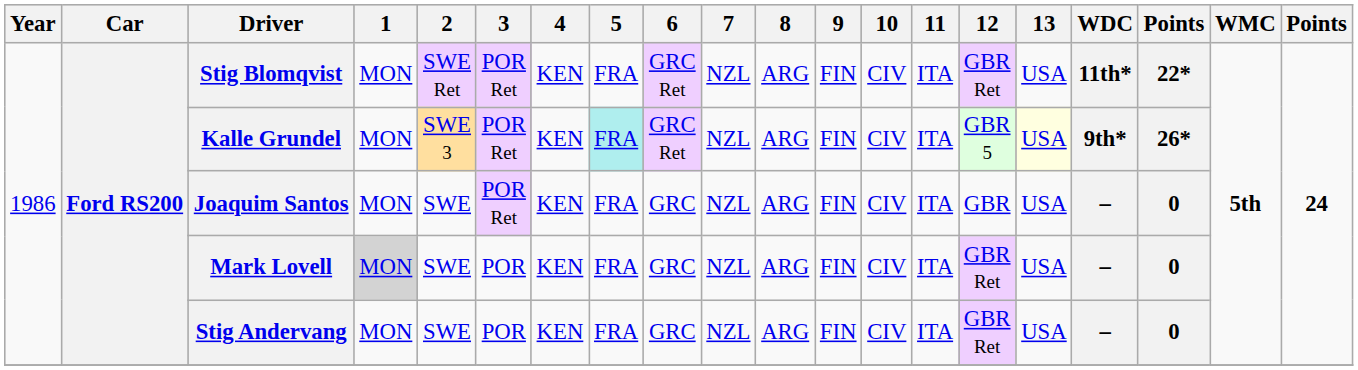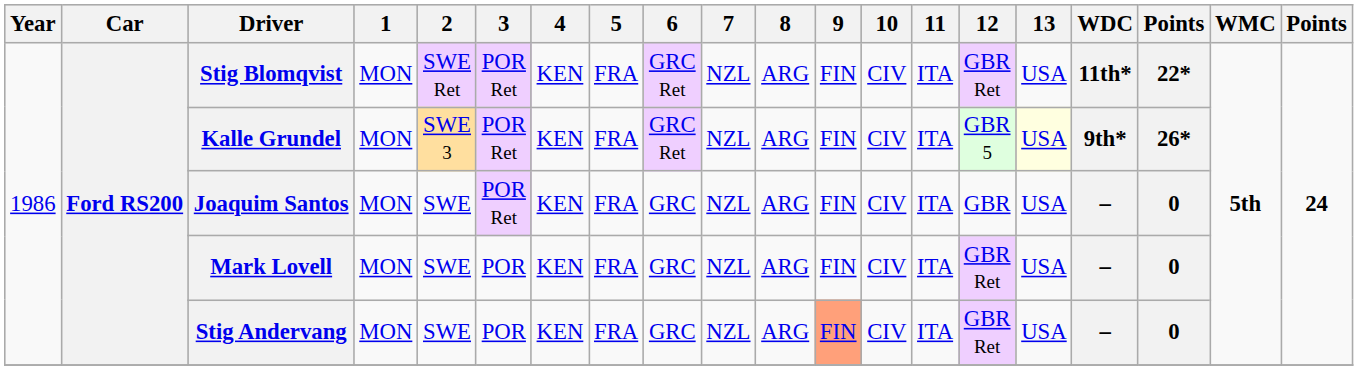(616, 138) paleturquoise background -> (616, 138) no background
(386, 267) lightgrey background -> (386, 267) no background
(838, 332) no background -> (838, 332) lightsalmon background
